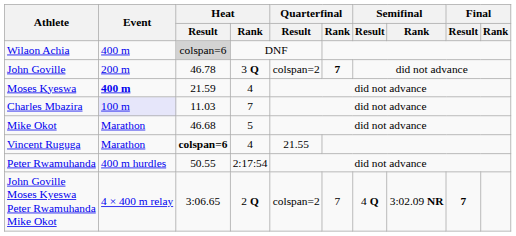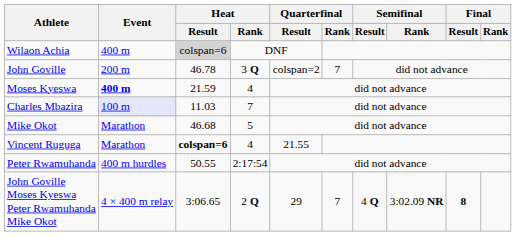(337, 69) bold -> (337, 69) normal
(296, 202) colspan=2 -> (296, 202) 29
(463, 202) 7 -> (463, 202) 8
